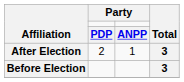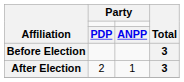rows swapped: (46, 68) <-> (46, 51)
